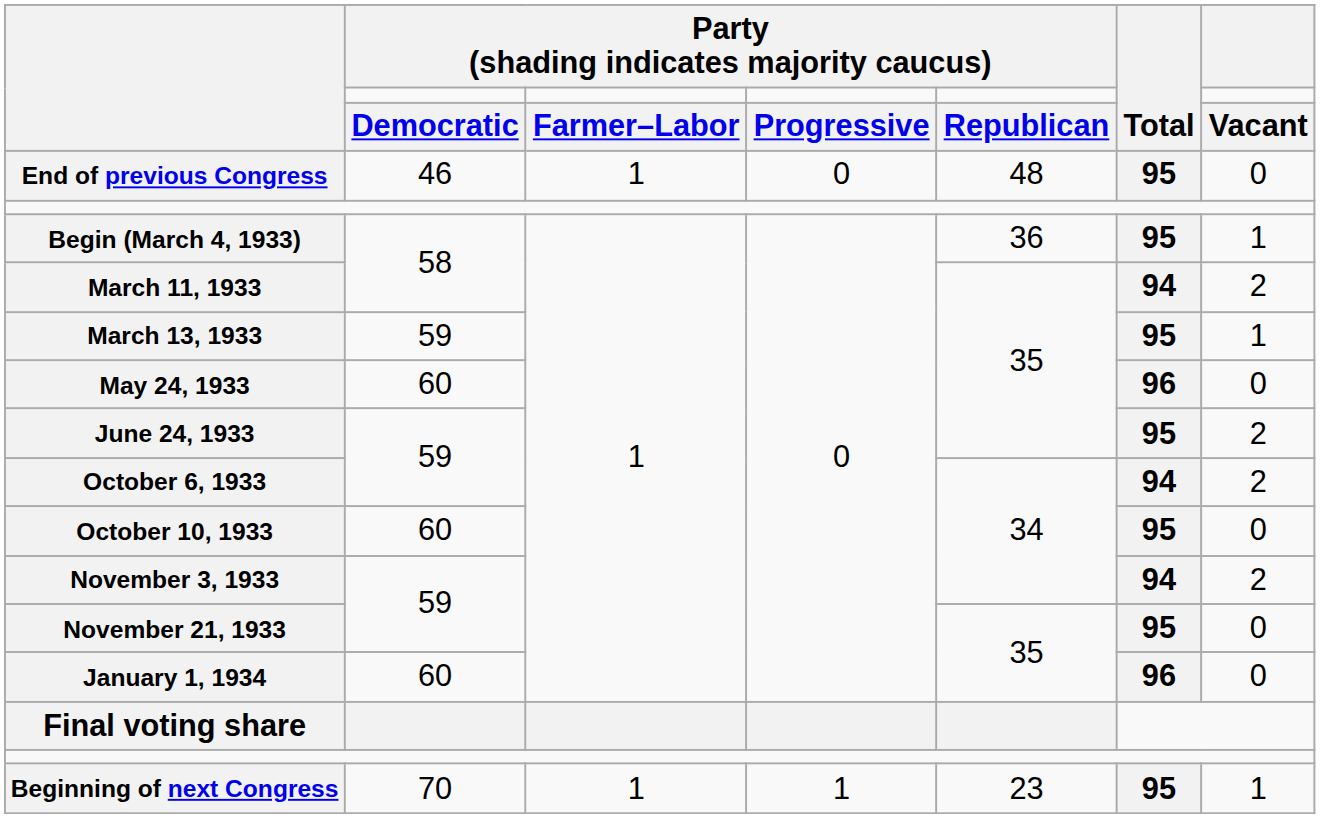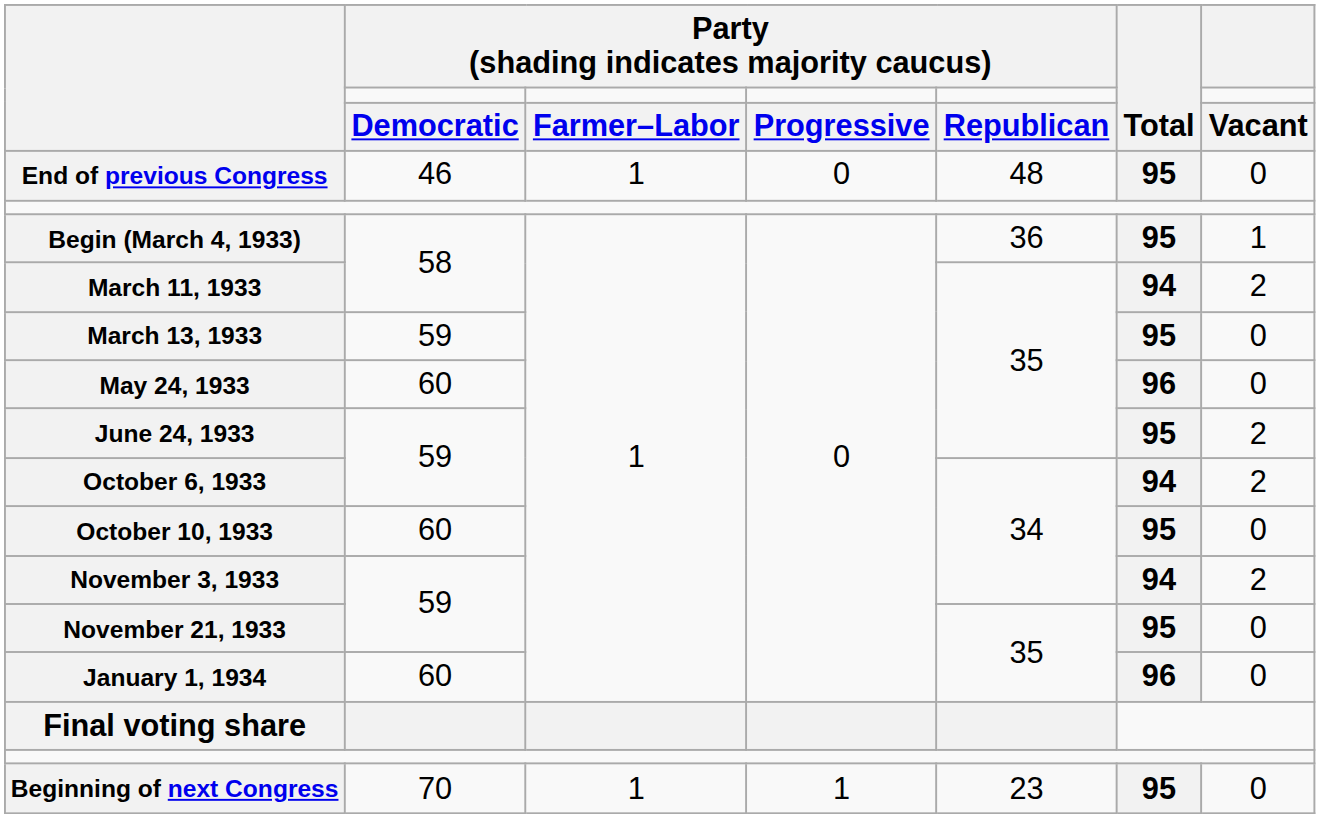(1258, 335) 1 -> (1258, 335) 0
(1258, 787) 1 -> (1258, 787) 0
